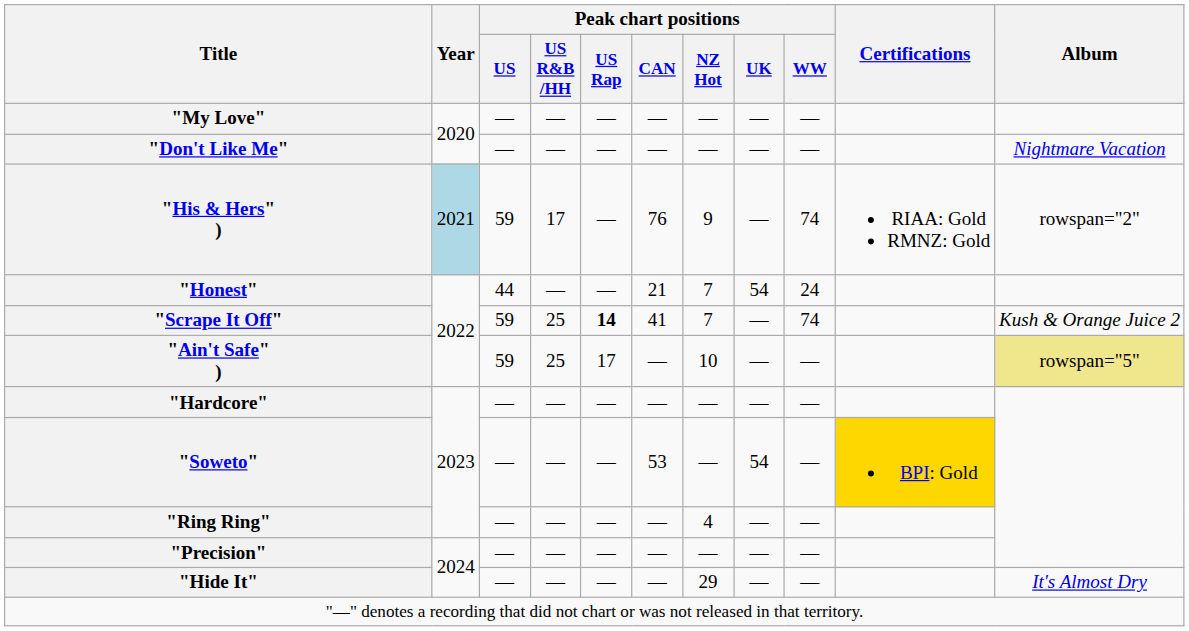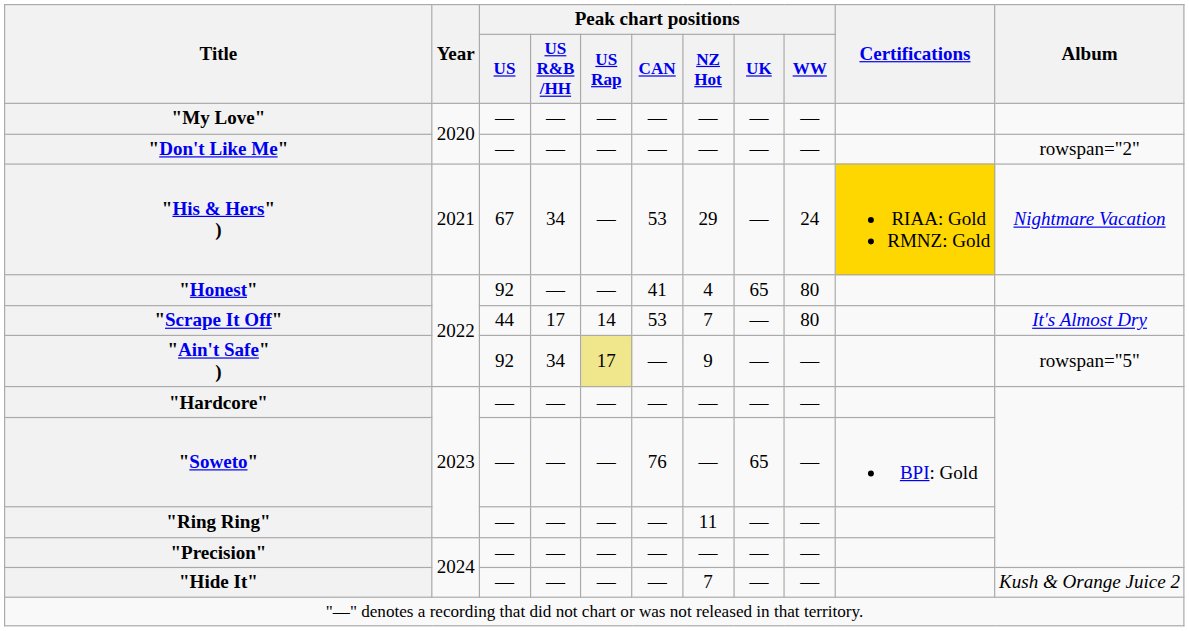(1090, 148) Nightmare Vacation -> (1090, 148) rowspan="2"
(456, 219) lightblue background -> (456, 219) no background
(505, 219) 59 -> (505, 219) 67
(555, 219) 17 -> (555, 219) 34
(657, 219) 76 -> (657, 219) 53
(708, 219) 9 -> (708, 219) 29
(810, 219) 74 -> (810, 219) 24
(915, 230) no background -> (915, 230) gold background
(1090, 219) rowspan="2" -> (1090, 219) Nightmare Vacation
(505, 290) 44 -> (505, 290) 92
(657, 290) 21 -> (657, 290) 41
(708, 290) 7 -> (708, 290) 4
(759, 290) 54 -> (759, 290) 65
(810, 290) 24 -> (810, 290) 80
(505, 320) 59 -> (505, 320) 44
(555, 320) 25 -> (555, 320) 17
(606, 320) bold -> (606, 320) normal
(657, 320) 41 -> (657, 320) 53
(810, 320) 74 -> (810, 320) 80
(1090, 320) Kush & Orange Juice 2 -> (1090, 320) It's Almost Dry
(505, 361) 59 -> (505, 361) 92
(555, 361) 25 -> (555, 361) 34
(606, 361) no background -> (606, 361) khaki background
(708, 361) 10 -> (708, 361) 9
(1090, 361) khaki background -> (1090, 361) no background
(657, 461) 53 -> (657, 461) 76
(759, 461) 54 -> (759, 461) 65
(915, 473) gold background -> (915, 473) no background
(708, 521) 4 -> (708, 521) 11
(708, 582) 29 -> (708, 582) 7
(1090, 582) It's Almost Dry -> (1090, 582) Kush & Orange Juice 2
